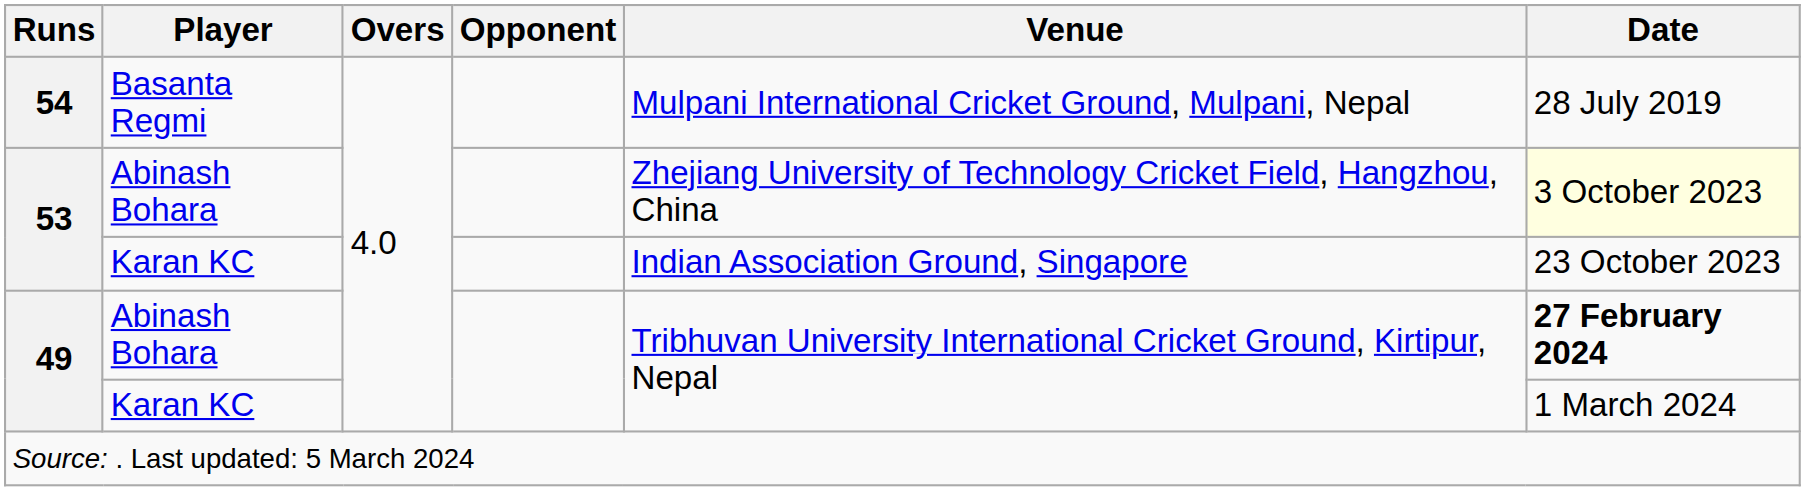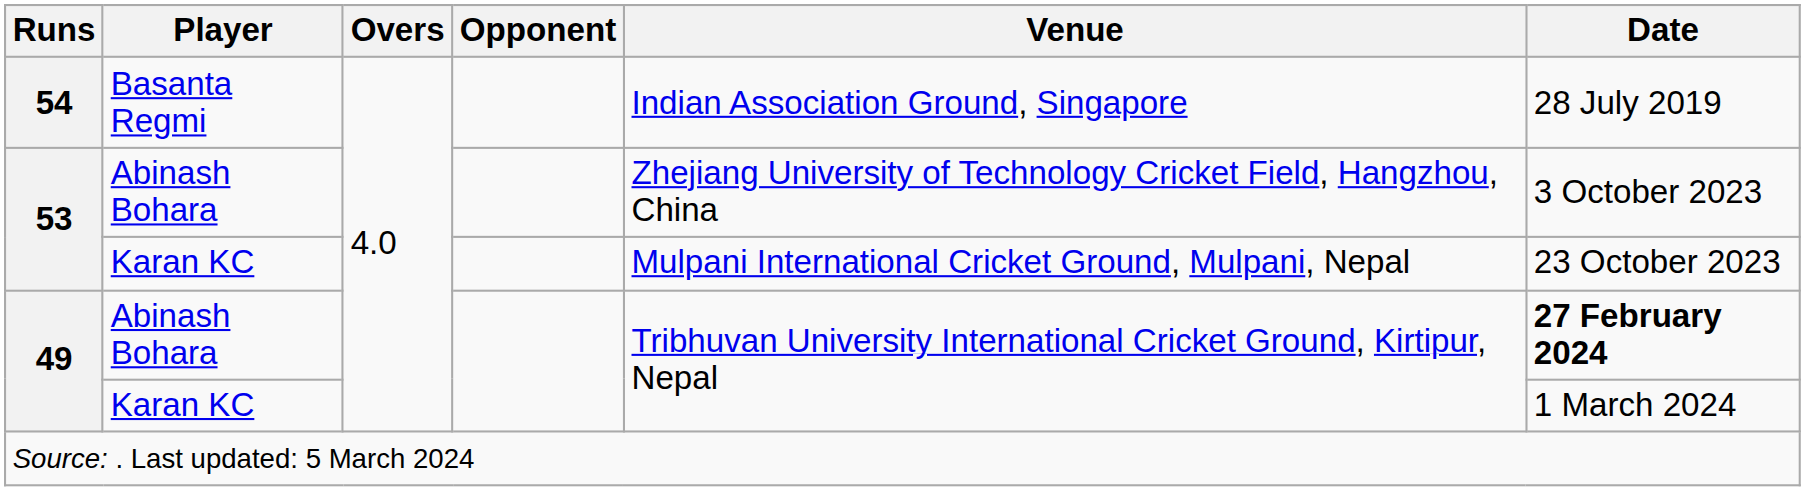(1021, 101) Mulpani International Cricket Ground, Mulpani, Nepal -> (910, 101) Indian Association Ground, Singapore
(1648, 191) lightyellow background -> (1648, 191) no background
(910, 262) Indian Association Ground, Singapore -> (1021, 262) Mulpani International Cricket Ground, Mulpani, Nepal
